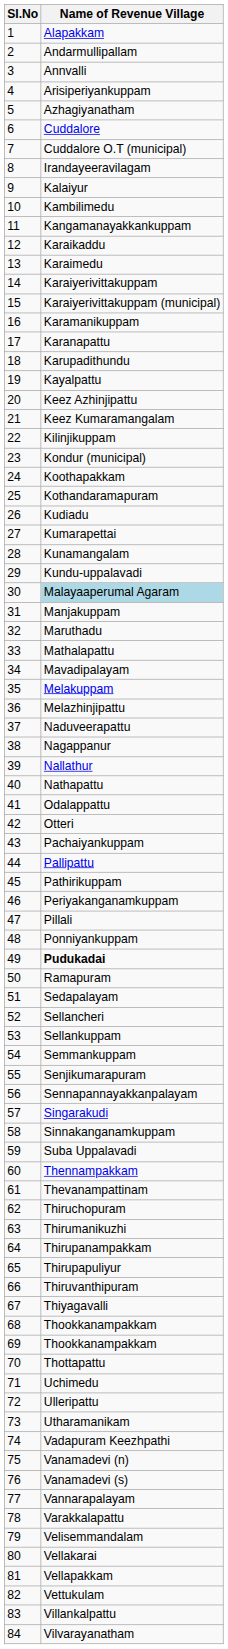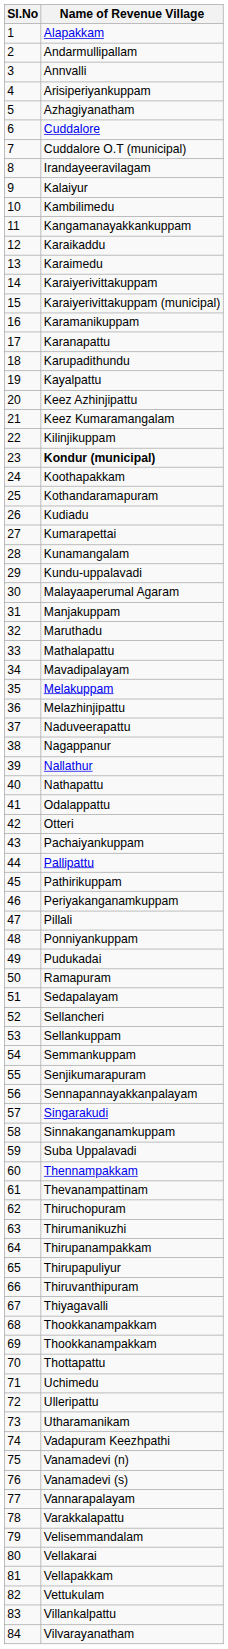(95, 457) normal -> (100, 457) bold
(111, 592) lightblue background -> (111, 592) no background
(75, 959) bold -> (73, 959) normal
